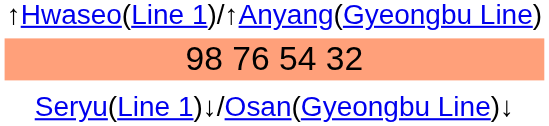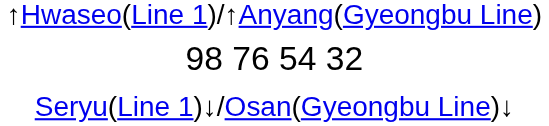(274, 58) lightsalmon background -> (274, 58) no background
